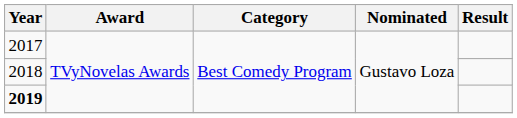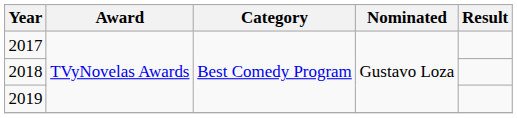(25, 98) bold -> (25, 98) normal
